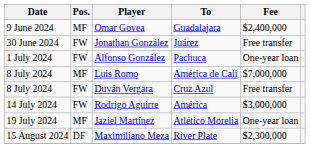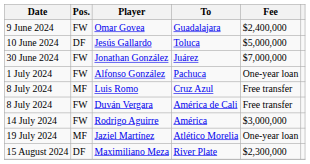(80, 27) MF -> (80, 27) FW
+ row: (123, 43)
(268, 43) Free transfer -> (265, 58) $7,000,000
(205, 74) América de Cali -> (193, 89) Cruz Azul
(265, 74) $7,000,000 -> (268, 89) Free transfer
(193, 89) Cruz Azul -> (205, 105) América de Cali
